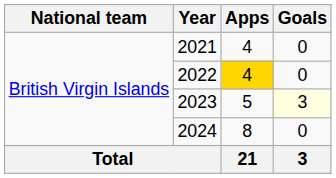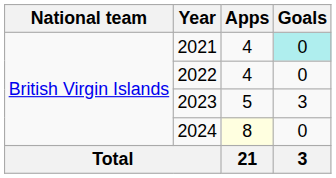(302, 46) no background -> (302, 46) paleturquoise background
(247, 74) gold background -> (247, 74) no background
(302, 103) lightyellow background -> (302, 103) no background
(247, 131) no background -> (247, 131) lightyellow background
